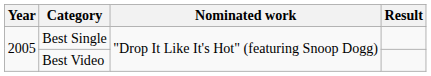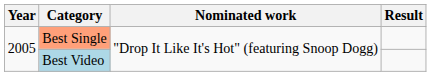(75, 37) no background -> (75, 37) lightsalmon background
(73, 60) no background -> (73, 60) lightblue background
